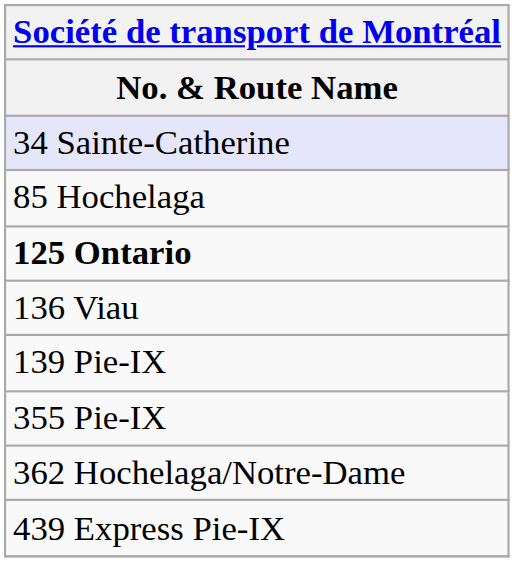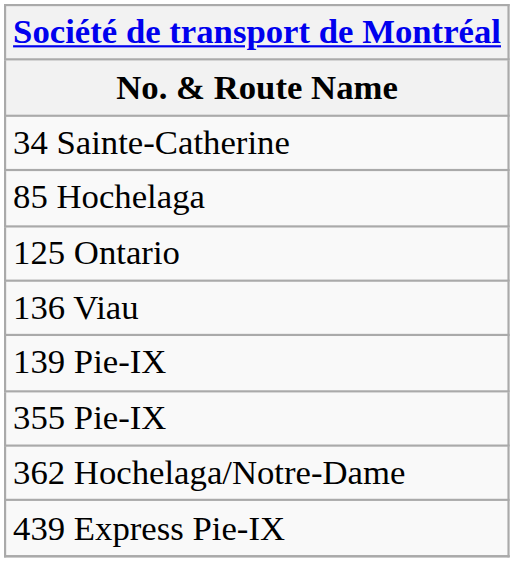(151, 142) lavender background -> (151, 142) no background
(102, 252) bold -> (96, 252) normal
